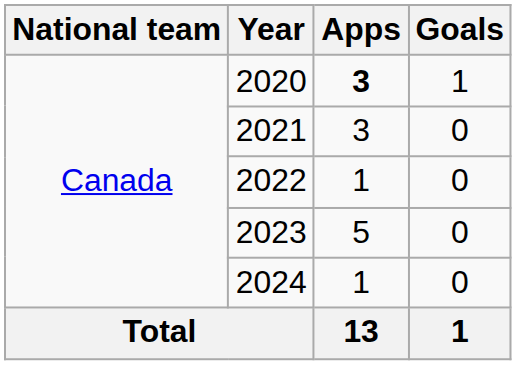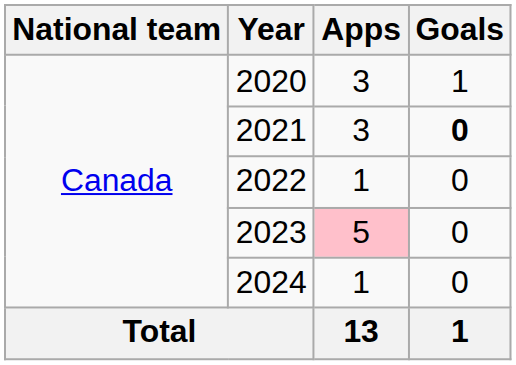(361, 80) bold -> (361, 80) normal
(460, 130) normal -> (460, 130) bold
(361, 231) no background -> (361, 231) pink background
